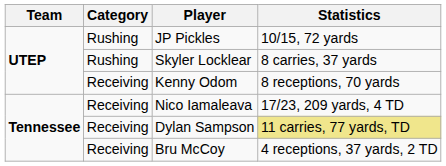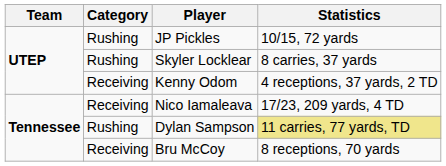(330, 82) 8 receptions, 70 yards -> (349, 82) 4 receptions, 37 yards, 2 TD
(118, 127) Receiving -> (113, 127) Rushing
(349, 149) 4 receptions, 37 yards, 2 TD -> (330, 149) 8 receptions, 70 yards
